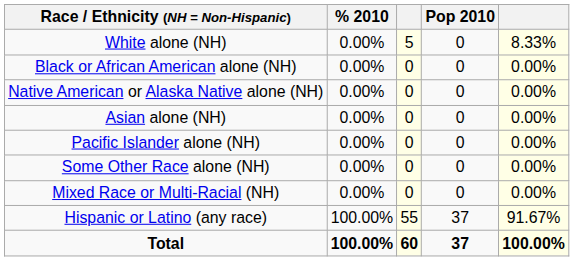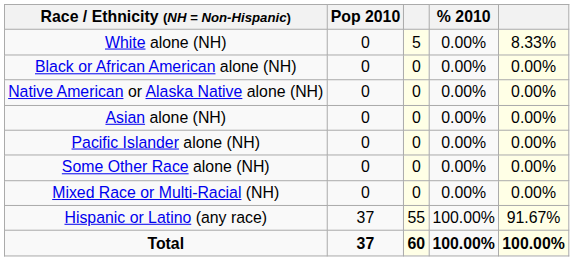columns swapped: (460, 17) <-> (362, 17)
